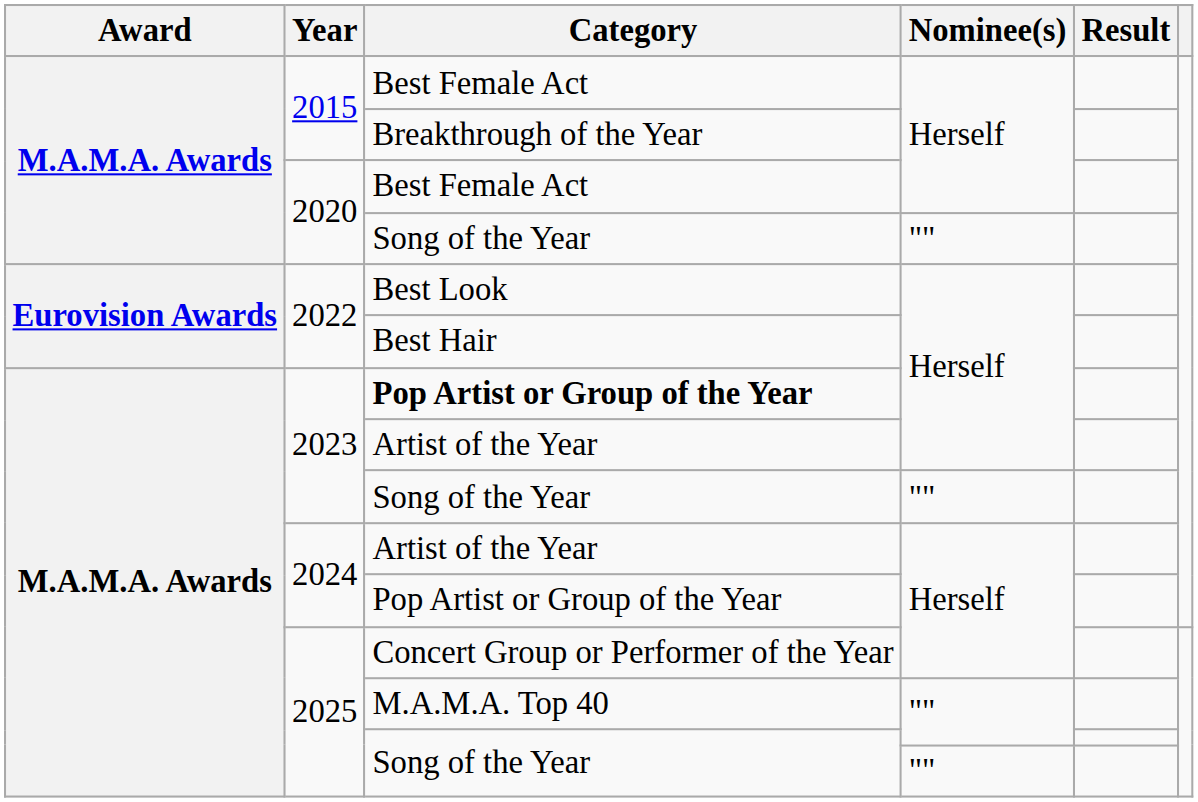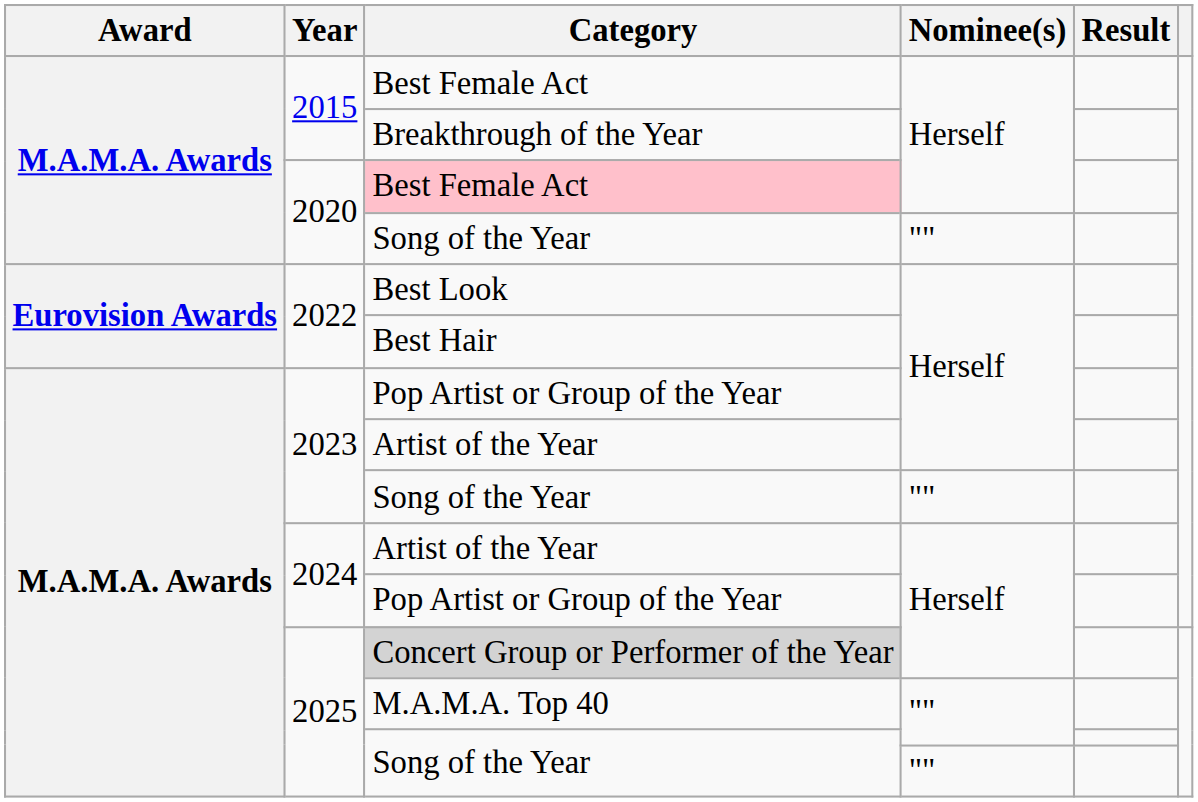(480, 185) no background -> (480, 185) pink background
(592, 392) bold -> (577, 392) normal
(633, 651) no background -> (633, 651) lightgrey background
